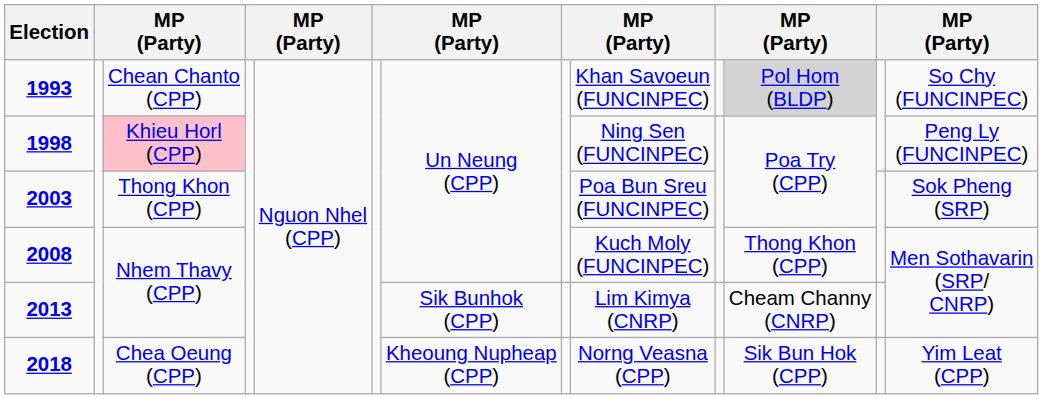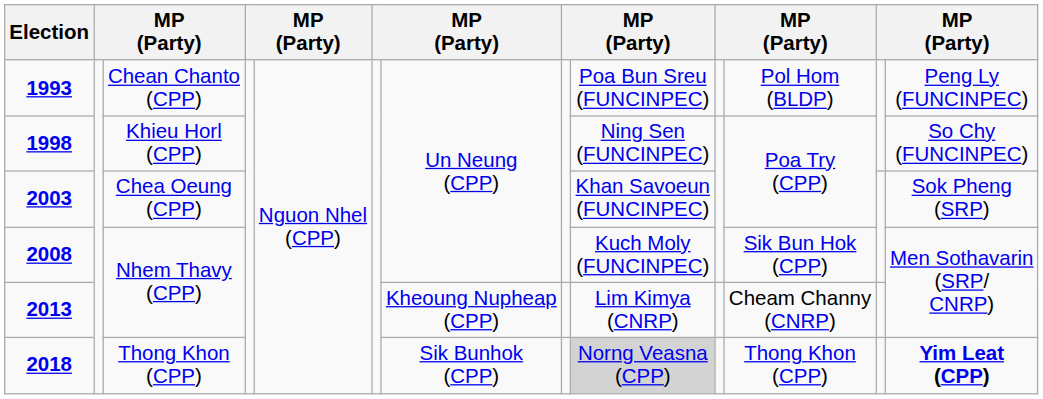(643, 87) Khan Savoeun (FUNCINPEC) -> (643, 87) Poa Bun Sreu (FUNCINPEC)
(800, 87) lightgrey background -> (800, 87) no background
(962, 87) So Chy (FUNCINPEC) -> (962, 87) Peng Ly (FUNCINPEC)
(174, 143) pink background -> (174, 143) no background
(962, 143) Peng Ly (FUNCINPEC) -> (962, 143) So Chy (FUNCINPEC)
(174, 198) Thong Khon (CPP) -> (174, 198) Chea Oeung (CPP)
(643, 198) Poa Bun Sreu (FUNCINPEC) -> (643, 198) Khan Savoeun (FUNCINPEC)
(800, 254) Thong Khon (CPP) -> (800, 254) Sik Bun Hok (CPP)
(471, 309) Sik Bunhok (CPP) -> (471, 309) Kheoung Nupheap (CPP)
(174, 365) Chea Oeung (CPP) -> (174, 365) Thong Khon (CPP)
(471, 365) Kheoung Nupheap (CPP) -> (471, 365) Sik Bunhok (CPP)
(643, 365) no background -> (643, 365) lightgrey background
(800, 365) Sik Bun Hok (CPP) -> (800, 365) Thong Khon (CPP)
(962, 365) normal -> (962, 365) bold
